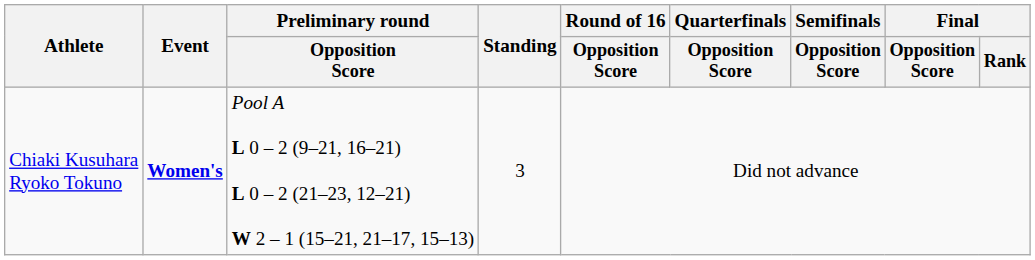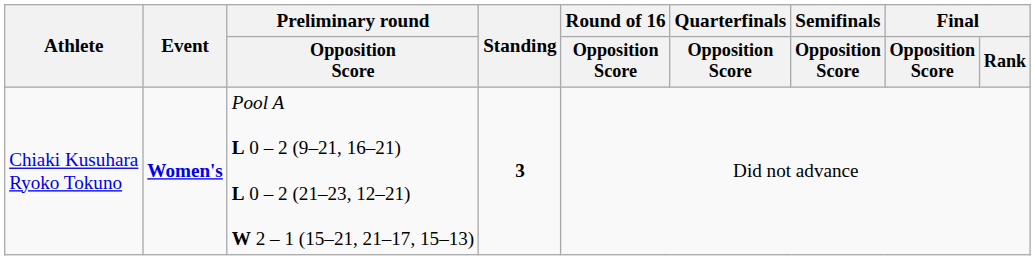(520, 171) normal -> (520, 171) bold
